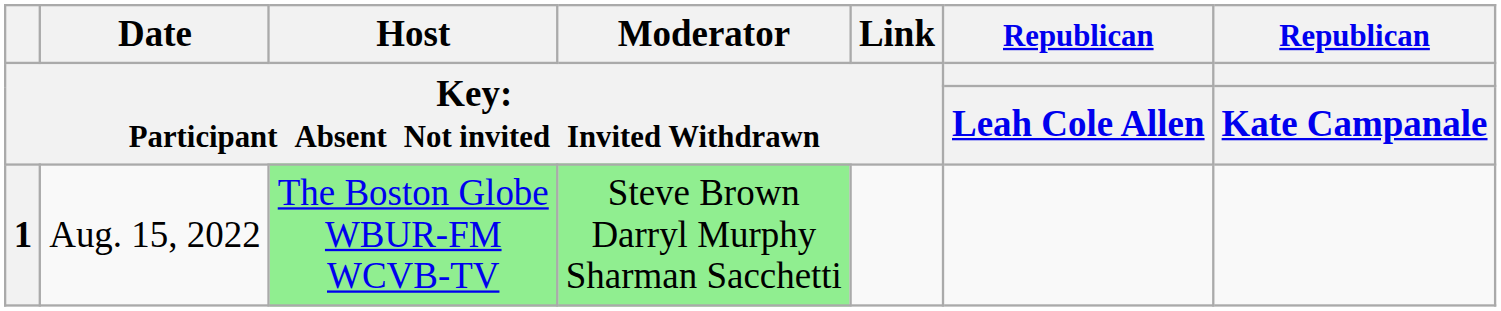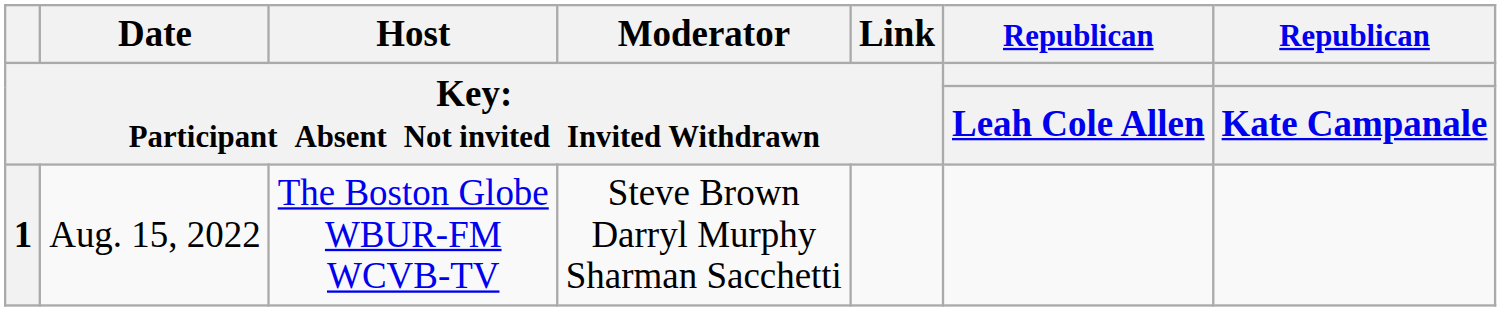(413, 234) lightgreen background -> (413, 234) no background
(704, 234) lightgreen background -> (704, 234) no background
